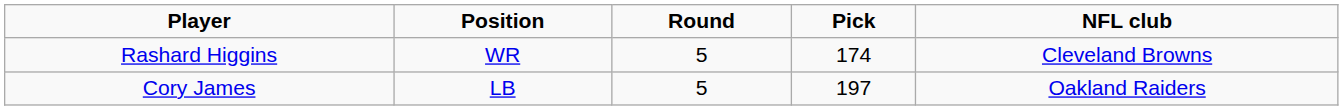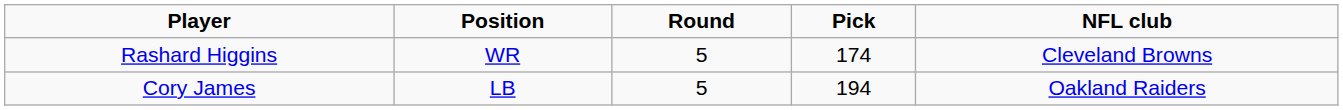(854, 88) 197 -> (854, 88) 194
